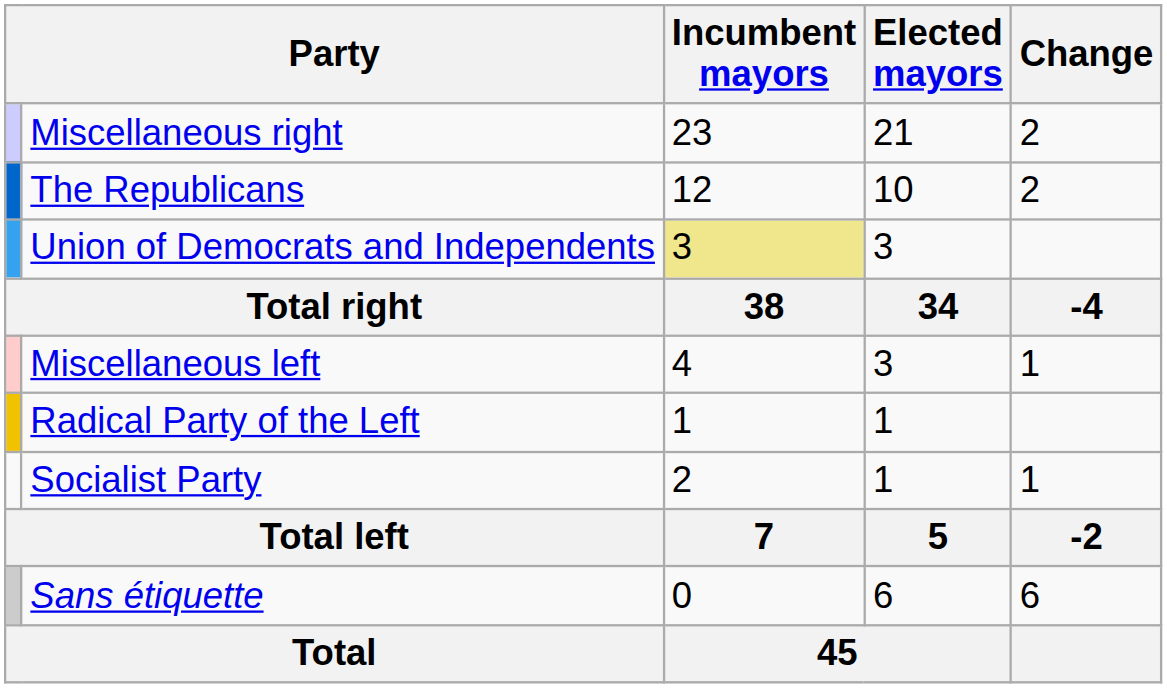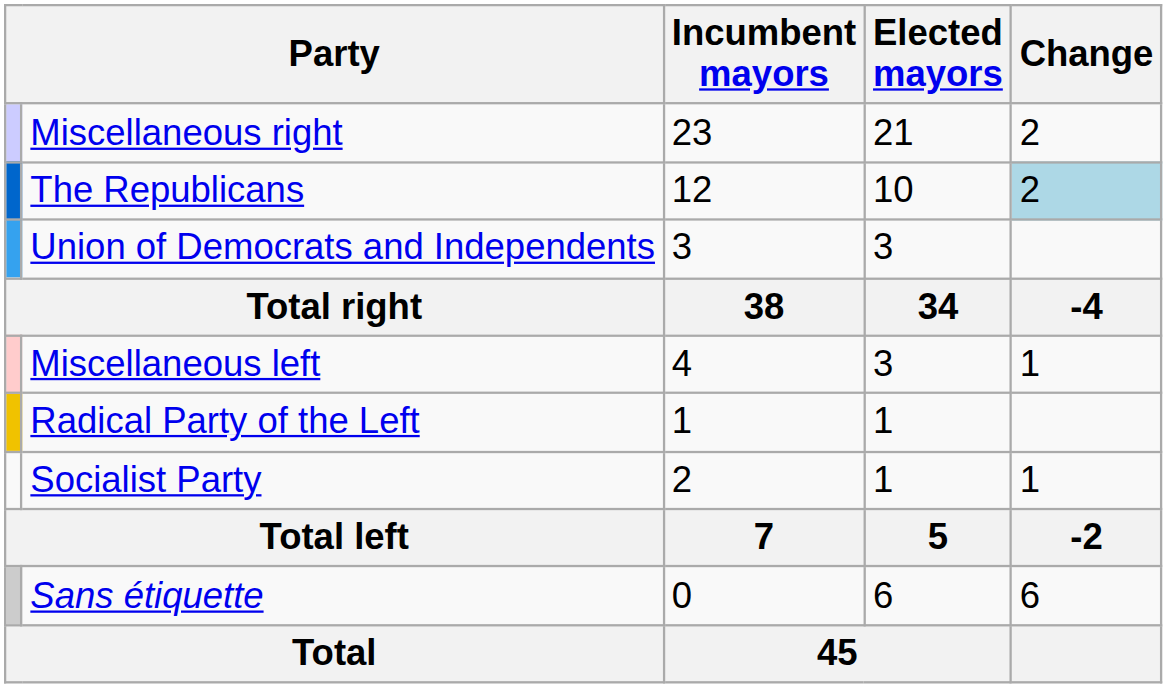(1030, 190) no background -> (1030, 190) lightblue background
(682, 248) khaki background -> (682, 248) no background
